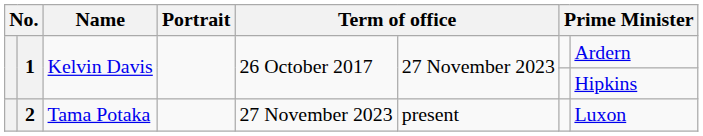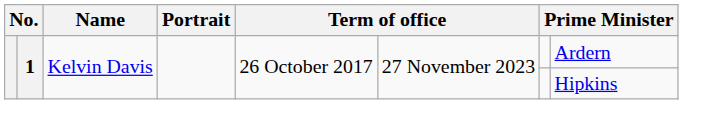- row: (30, 114)
